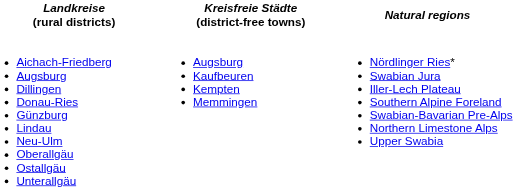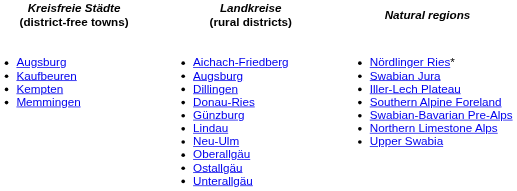columns swapped: (74, 15) <-> (251, 15)
